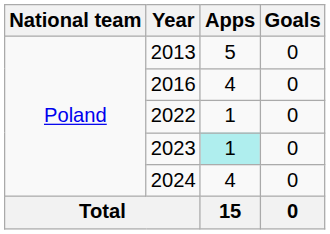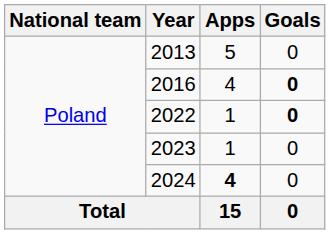(293, 84) normal -> (293, 84) bold
(293, 116) normal -> (293, 116) bold
(230, 148) paleturquoise background -> (230, 148) no background
(230, 180) normal -> (230, 180) bold
